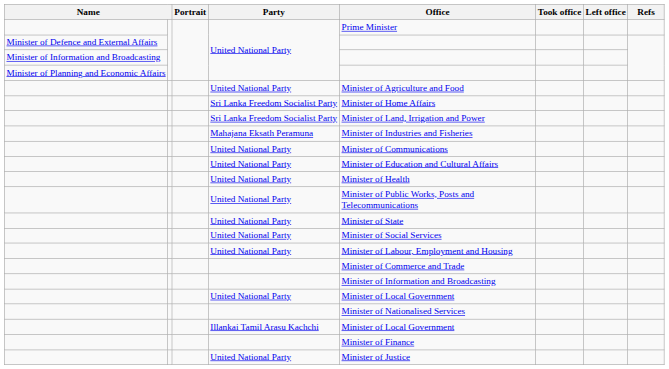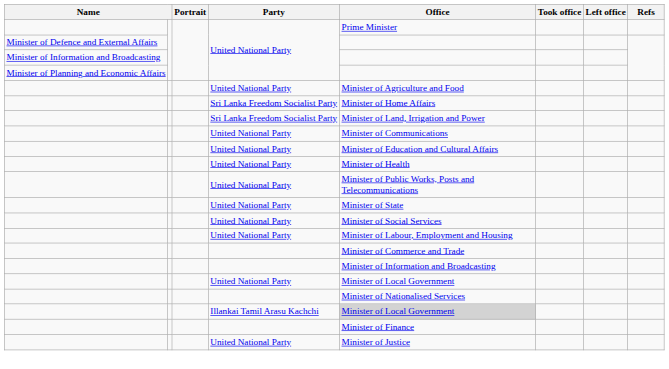- row: (86, 134)
(398, 327) no background -> (398, 312) lightgrey background
